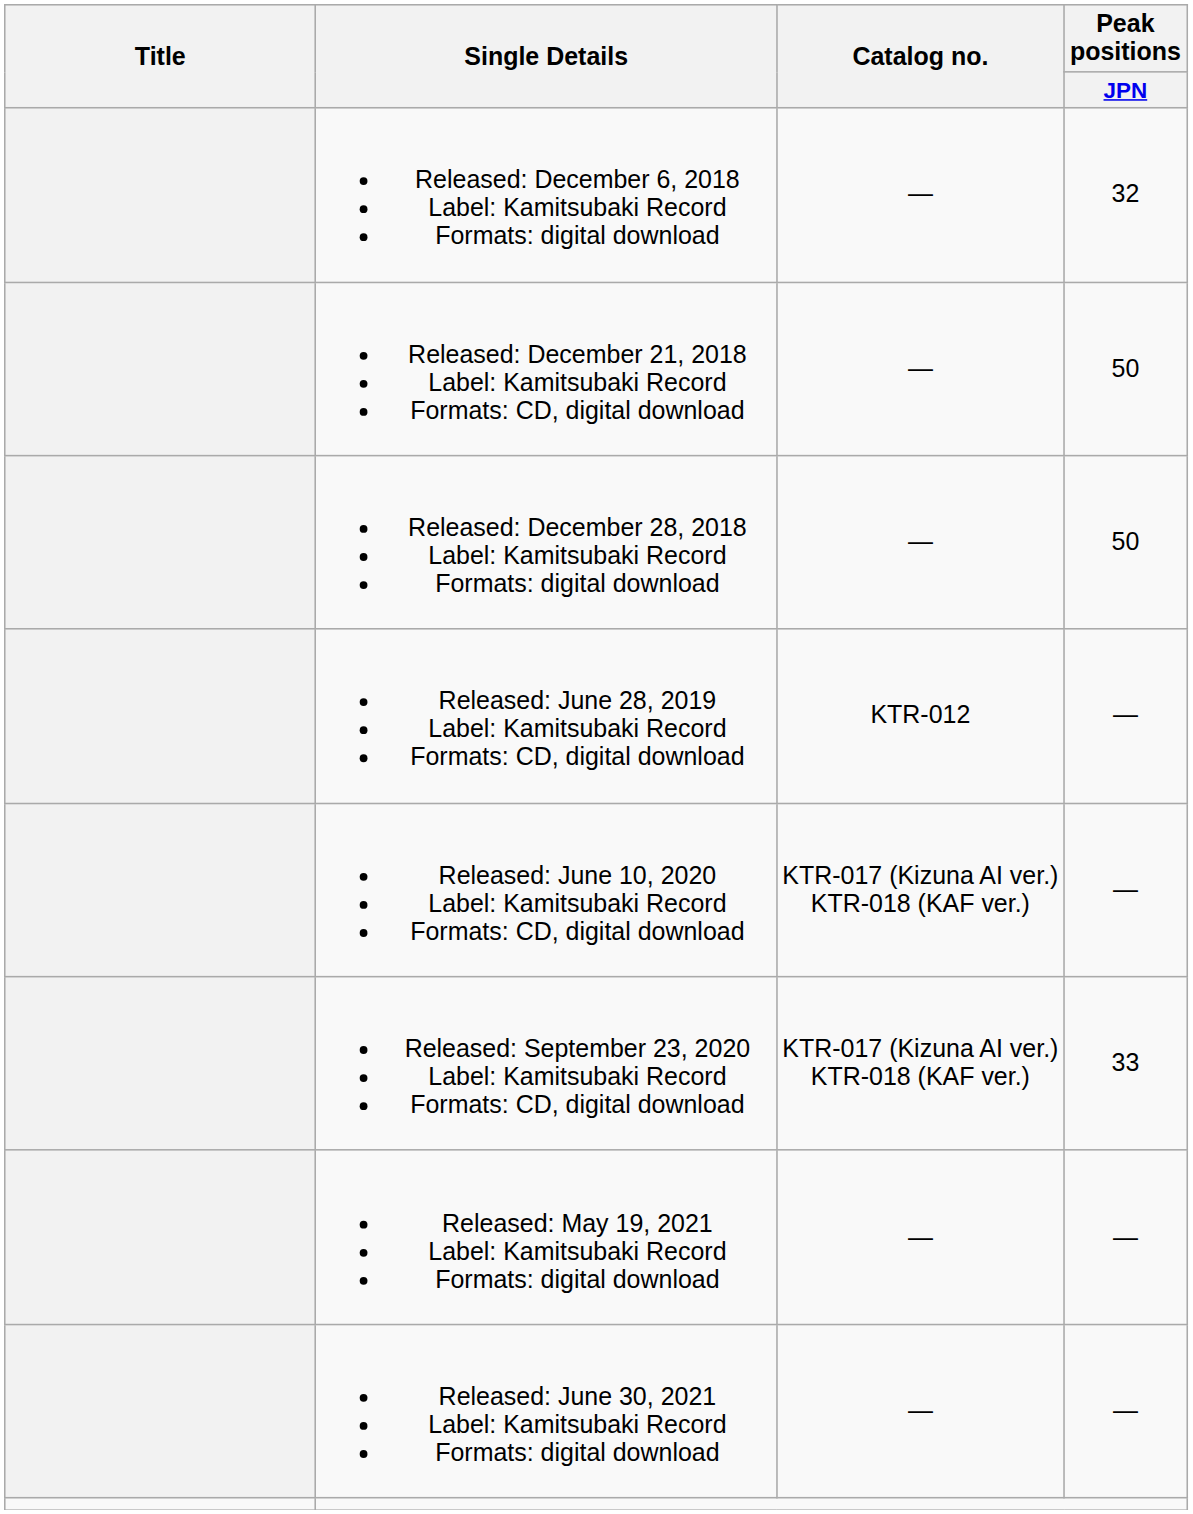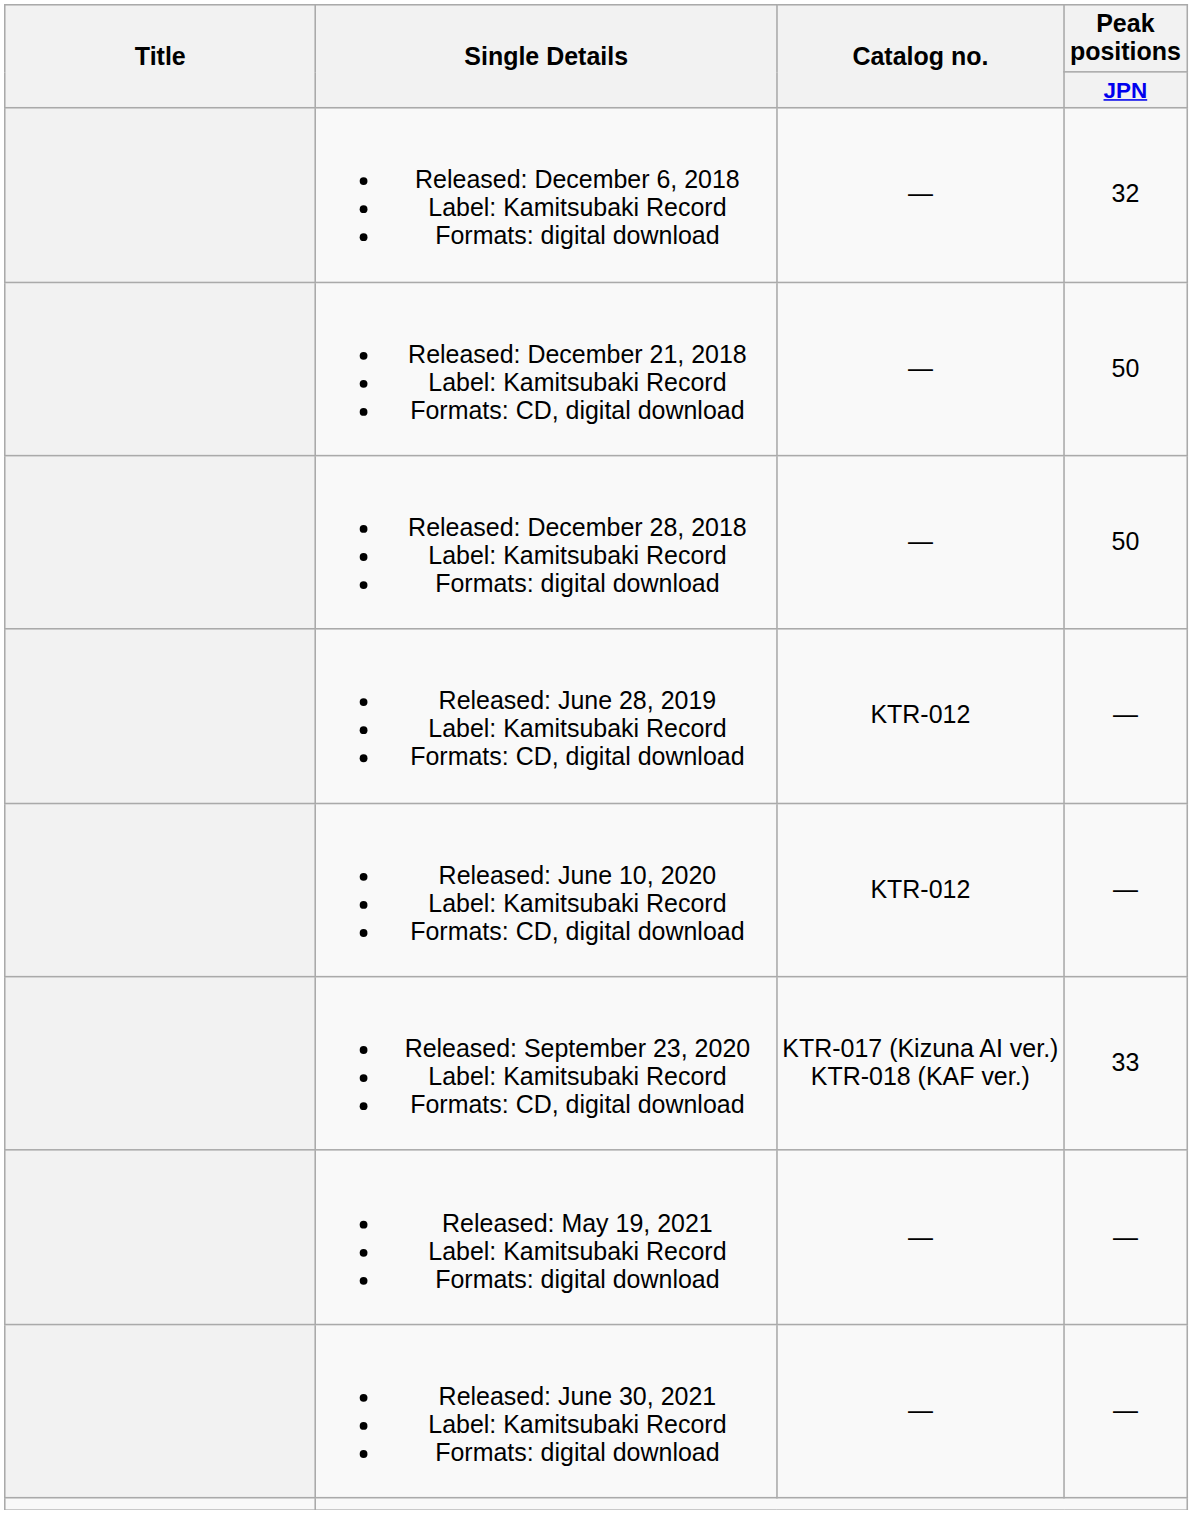(920, 889) KTR-017 (Kizuna AI ver.) KTR-018 (KAF ver.) -> (920, 889) KTR-012
